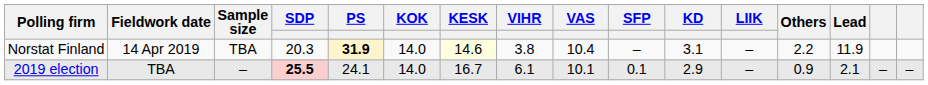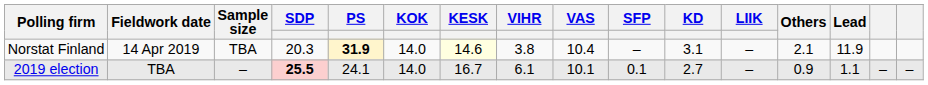(804, 50) 2.2 -> (804, 50) 2.1
(693, 70) 2.9 -> (693, 70) 2.7
(850, 70) 2.1 -> (850, 70) 1.1
